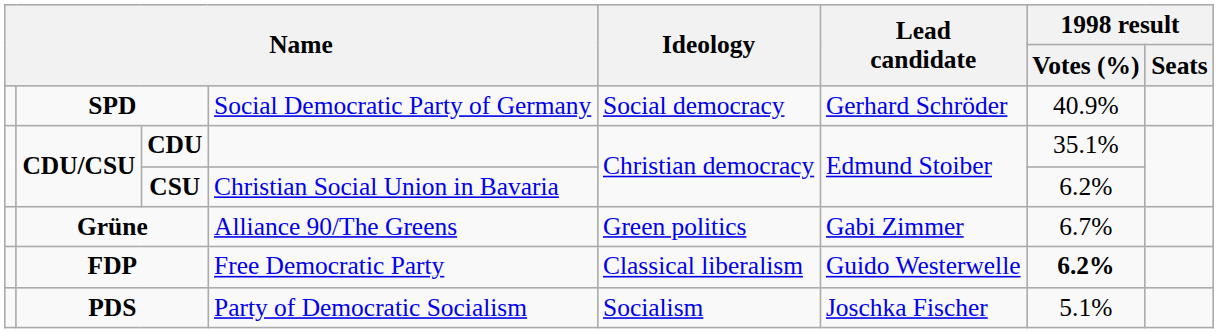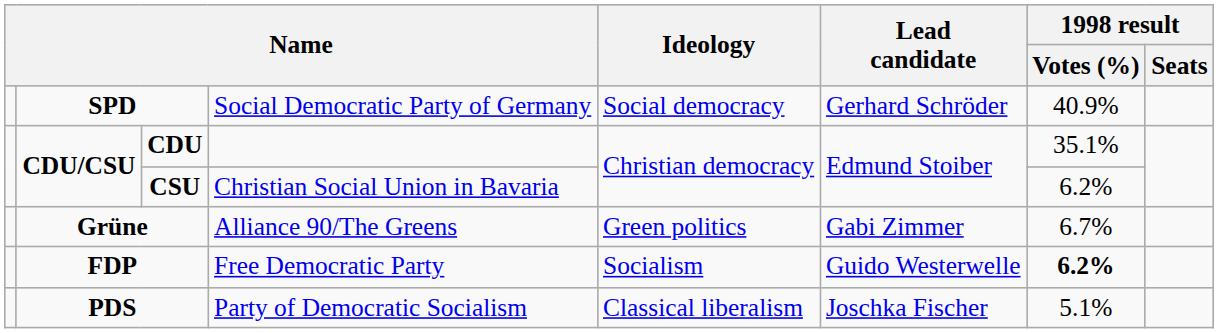(703, 266) Classical liberalism -> (653, 266) Socialism
(653, 307) Socialism -> (703, 307) Classical liberalism
